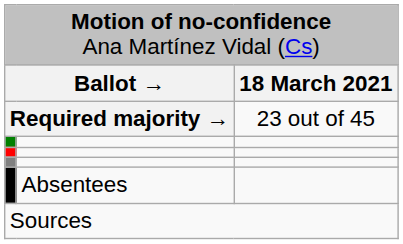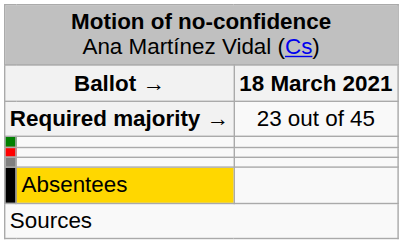(75, 185) no background -> (75, 185) gold background
